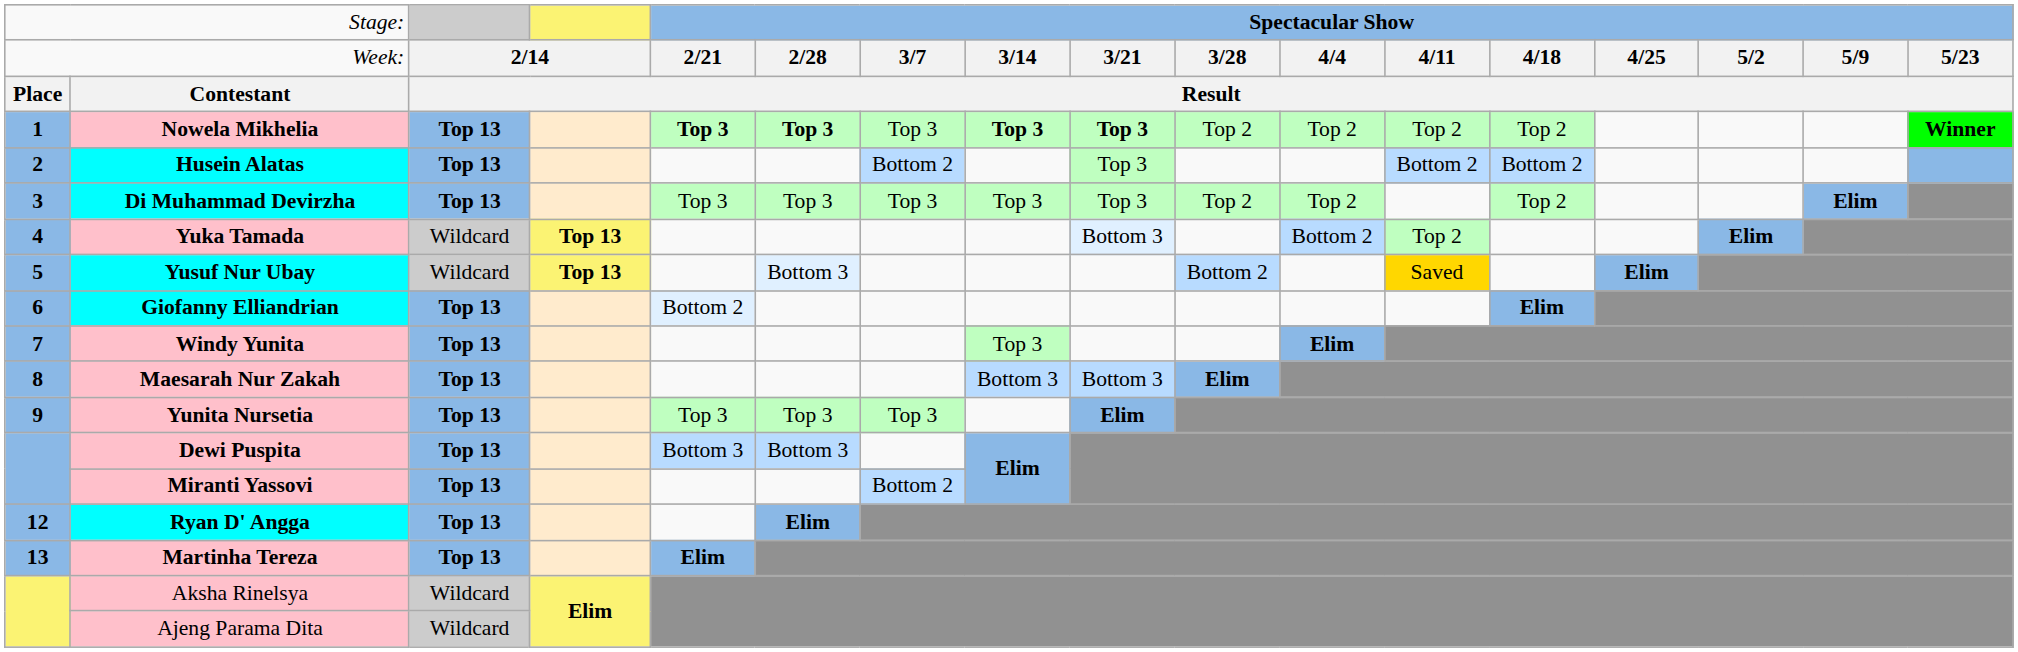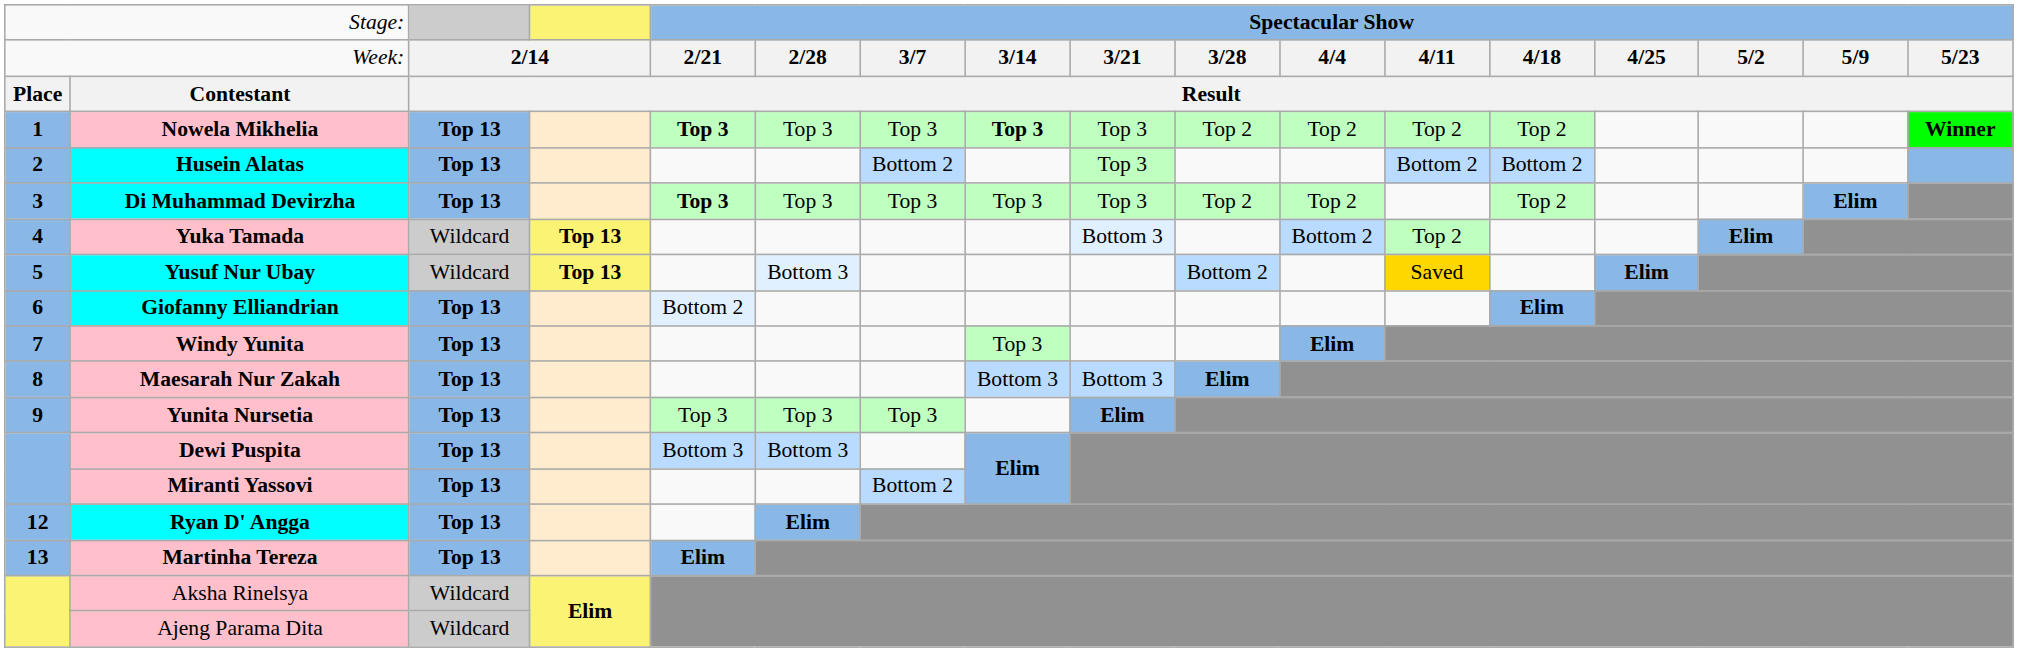(808, 128) bold -> (808, 128) normal
(1122, 128) bold -> (1122, 128) normal
(703, 200) normal -> (703, 200) bold
